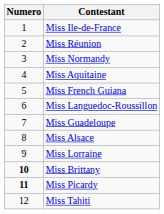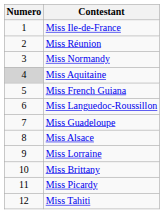(24, 75) no background -> (24, 75) lightgrey background
(24, 169) bold -> (24, 169) normal
(24, 185) bold -> (24, 185) normal
